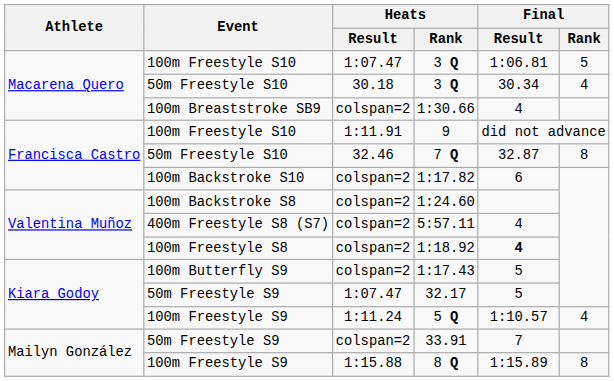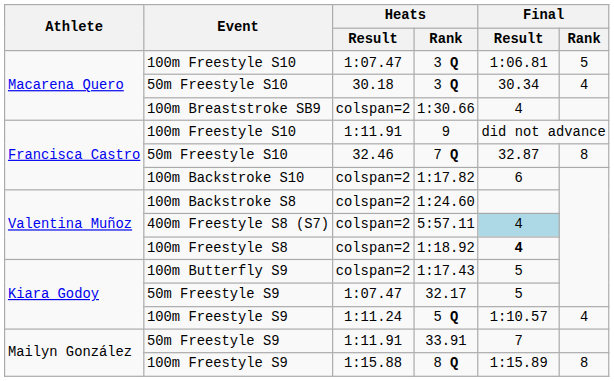(519, 225) no background -> (519, 225) lightblue background
(373, 341) colspan=2 -> (373, 341) 1:11.91
